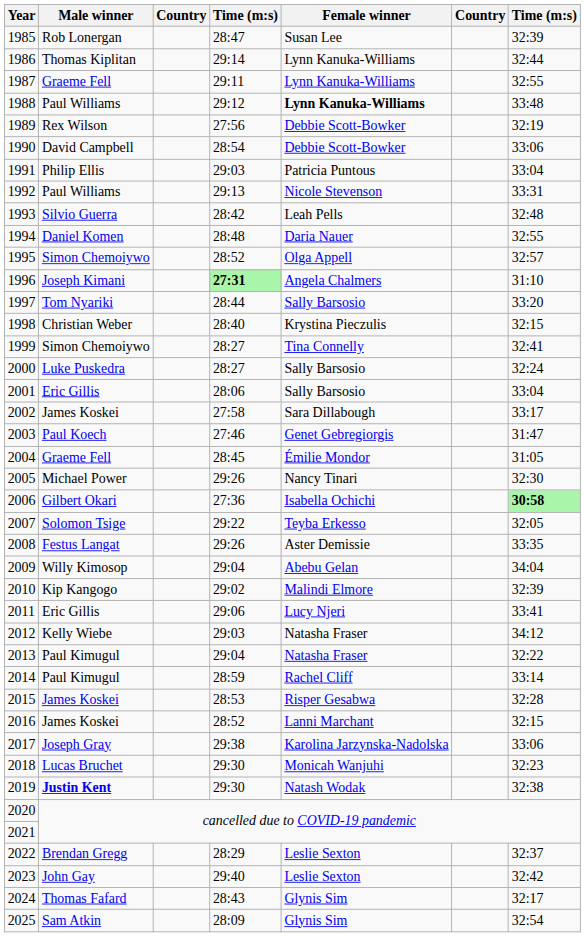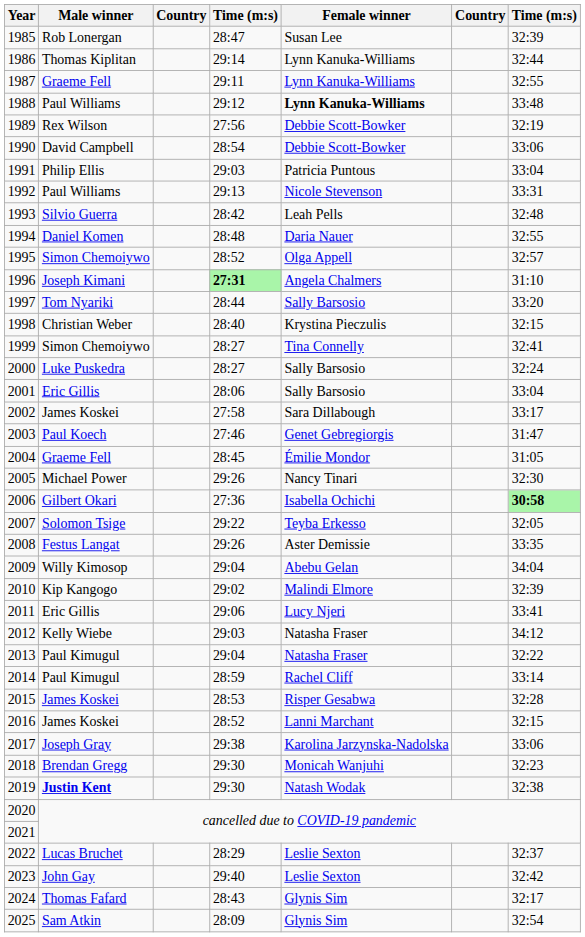(82, 766) Lucas Bruchet -> (85, 766) Brendan Gregg
(85, 854) Brendan Gregg -> (82, 854) Lucas Bruchet
